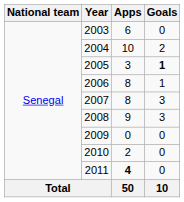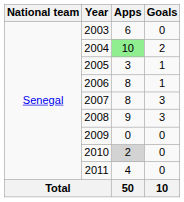(128, 48) no background -> (128, 48) lightgreen background
(162, 65) bold -> (162, 65) normal
(128, 153) no background -> (128, 153) lightgrey background
(128, 170) bold -> (128, 170) normal
